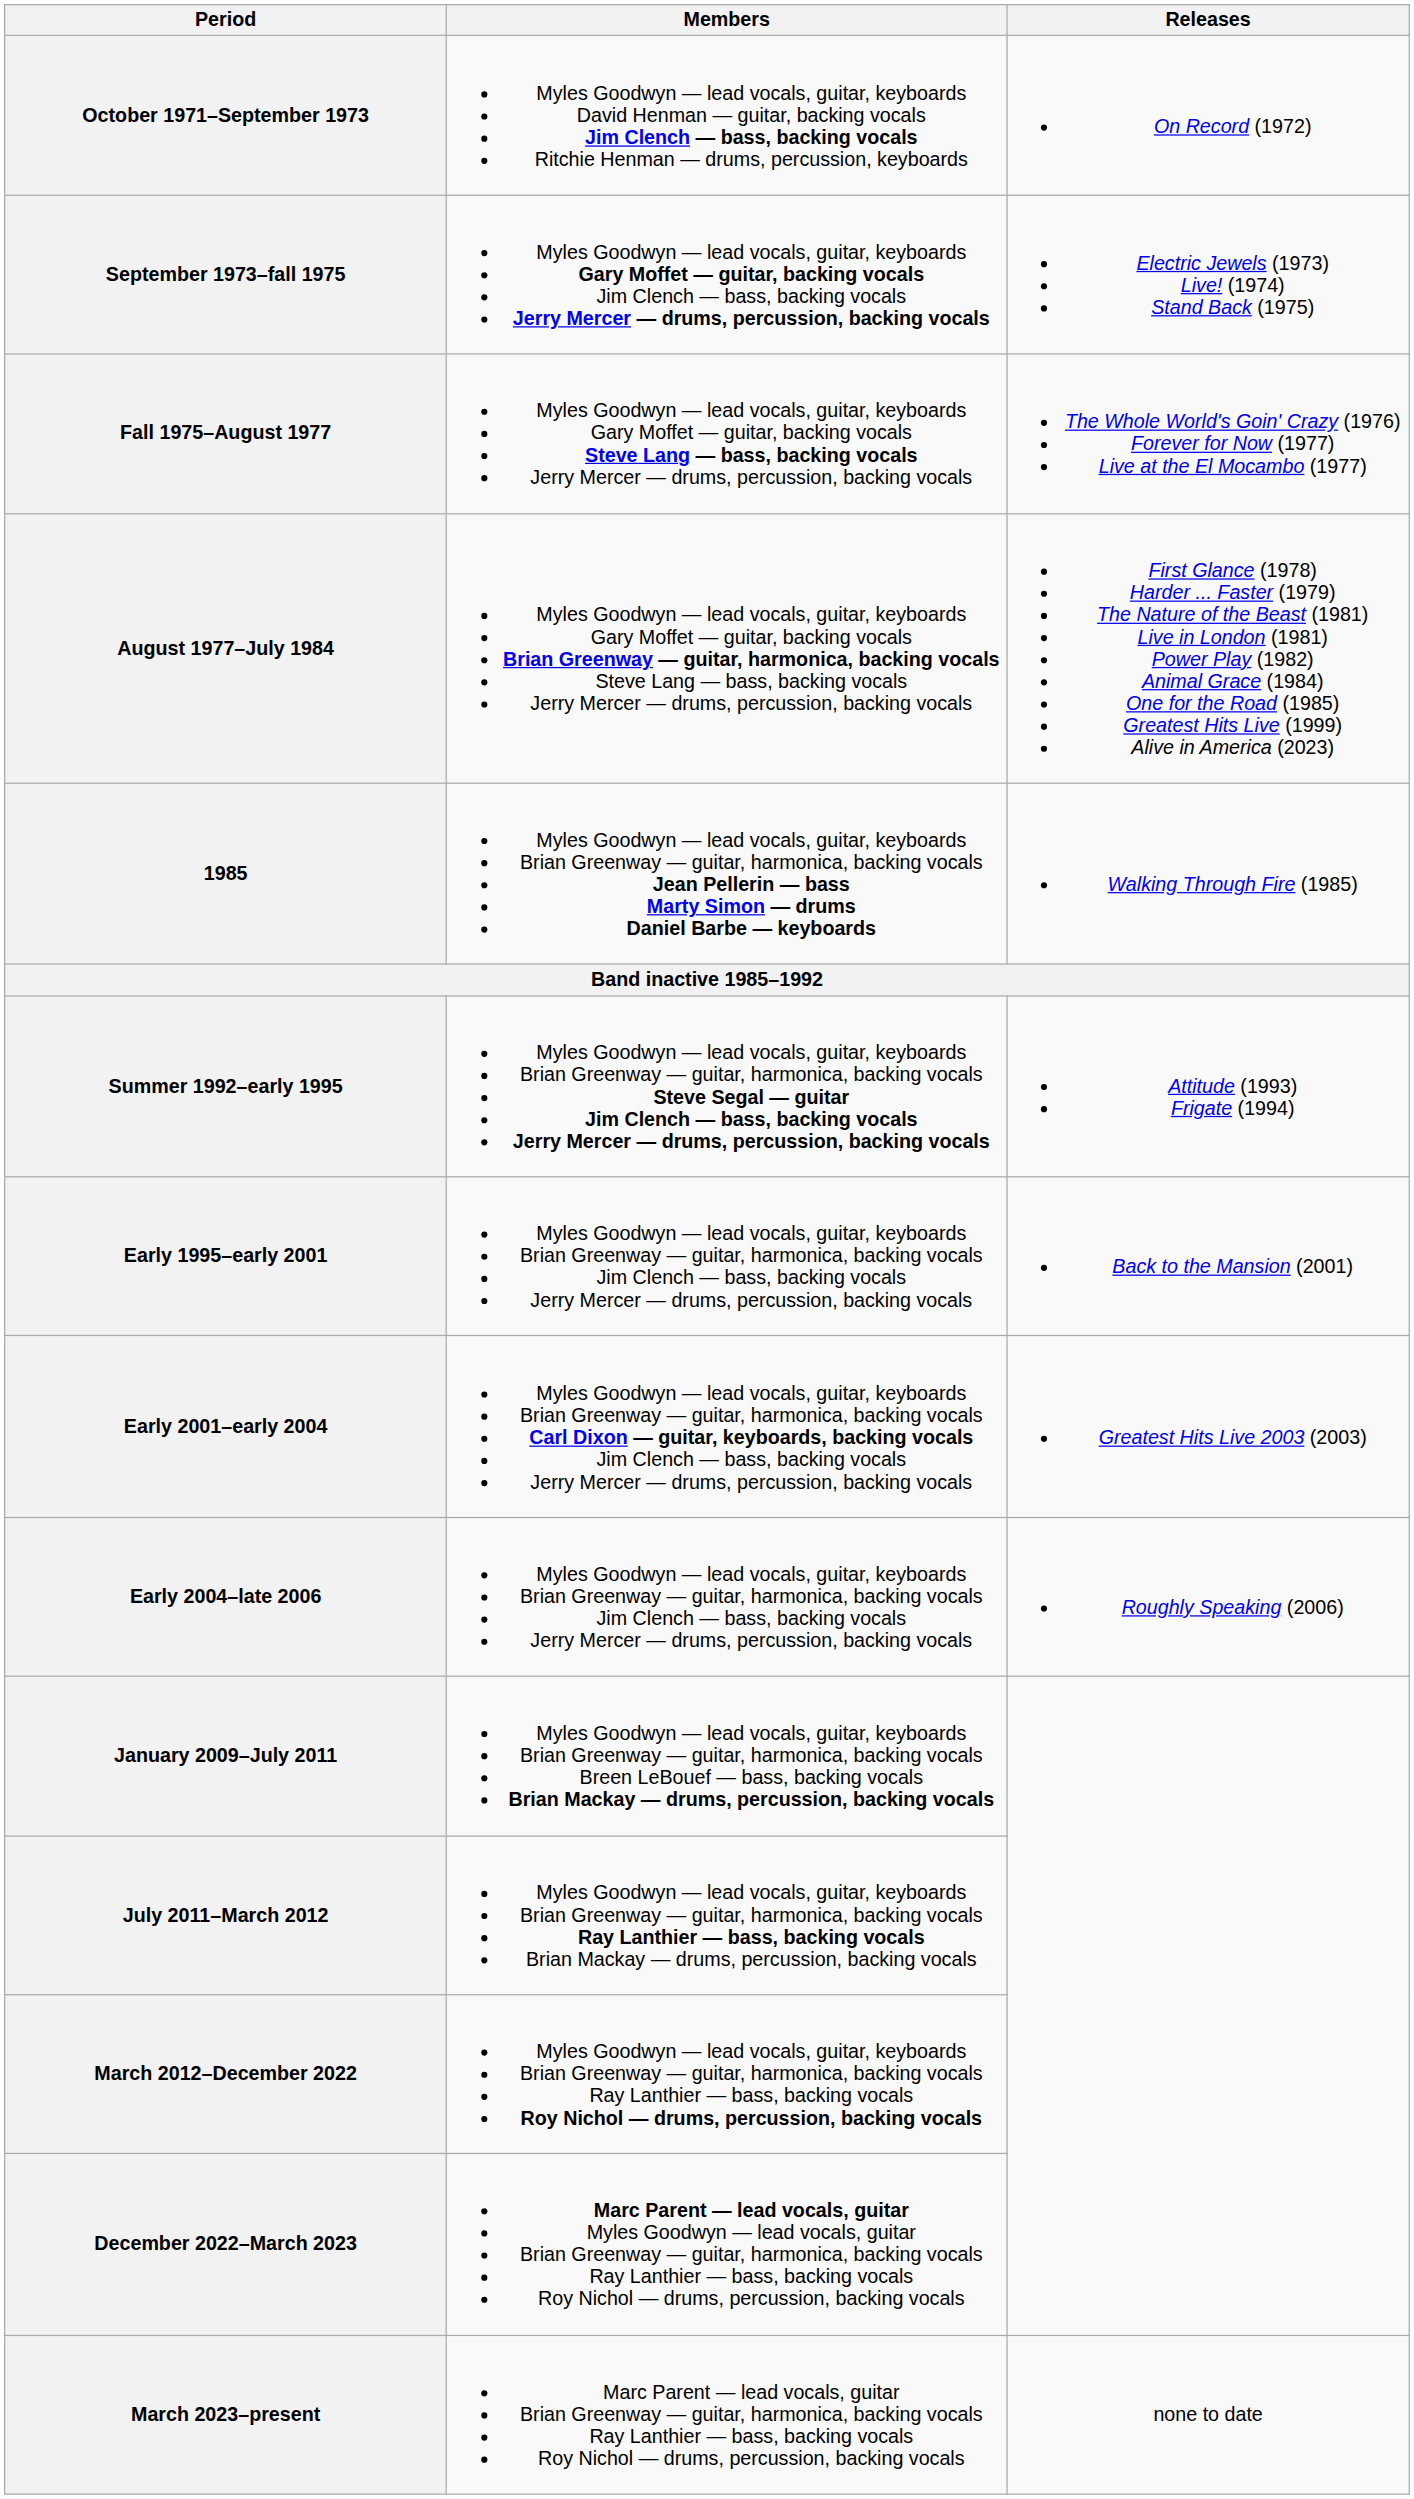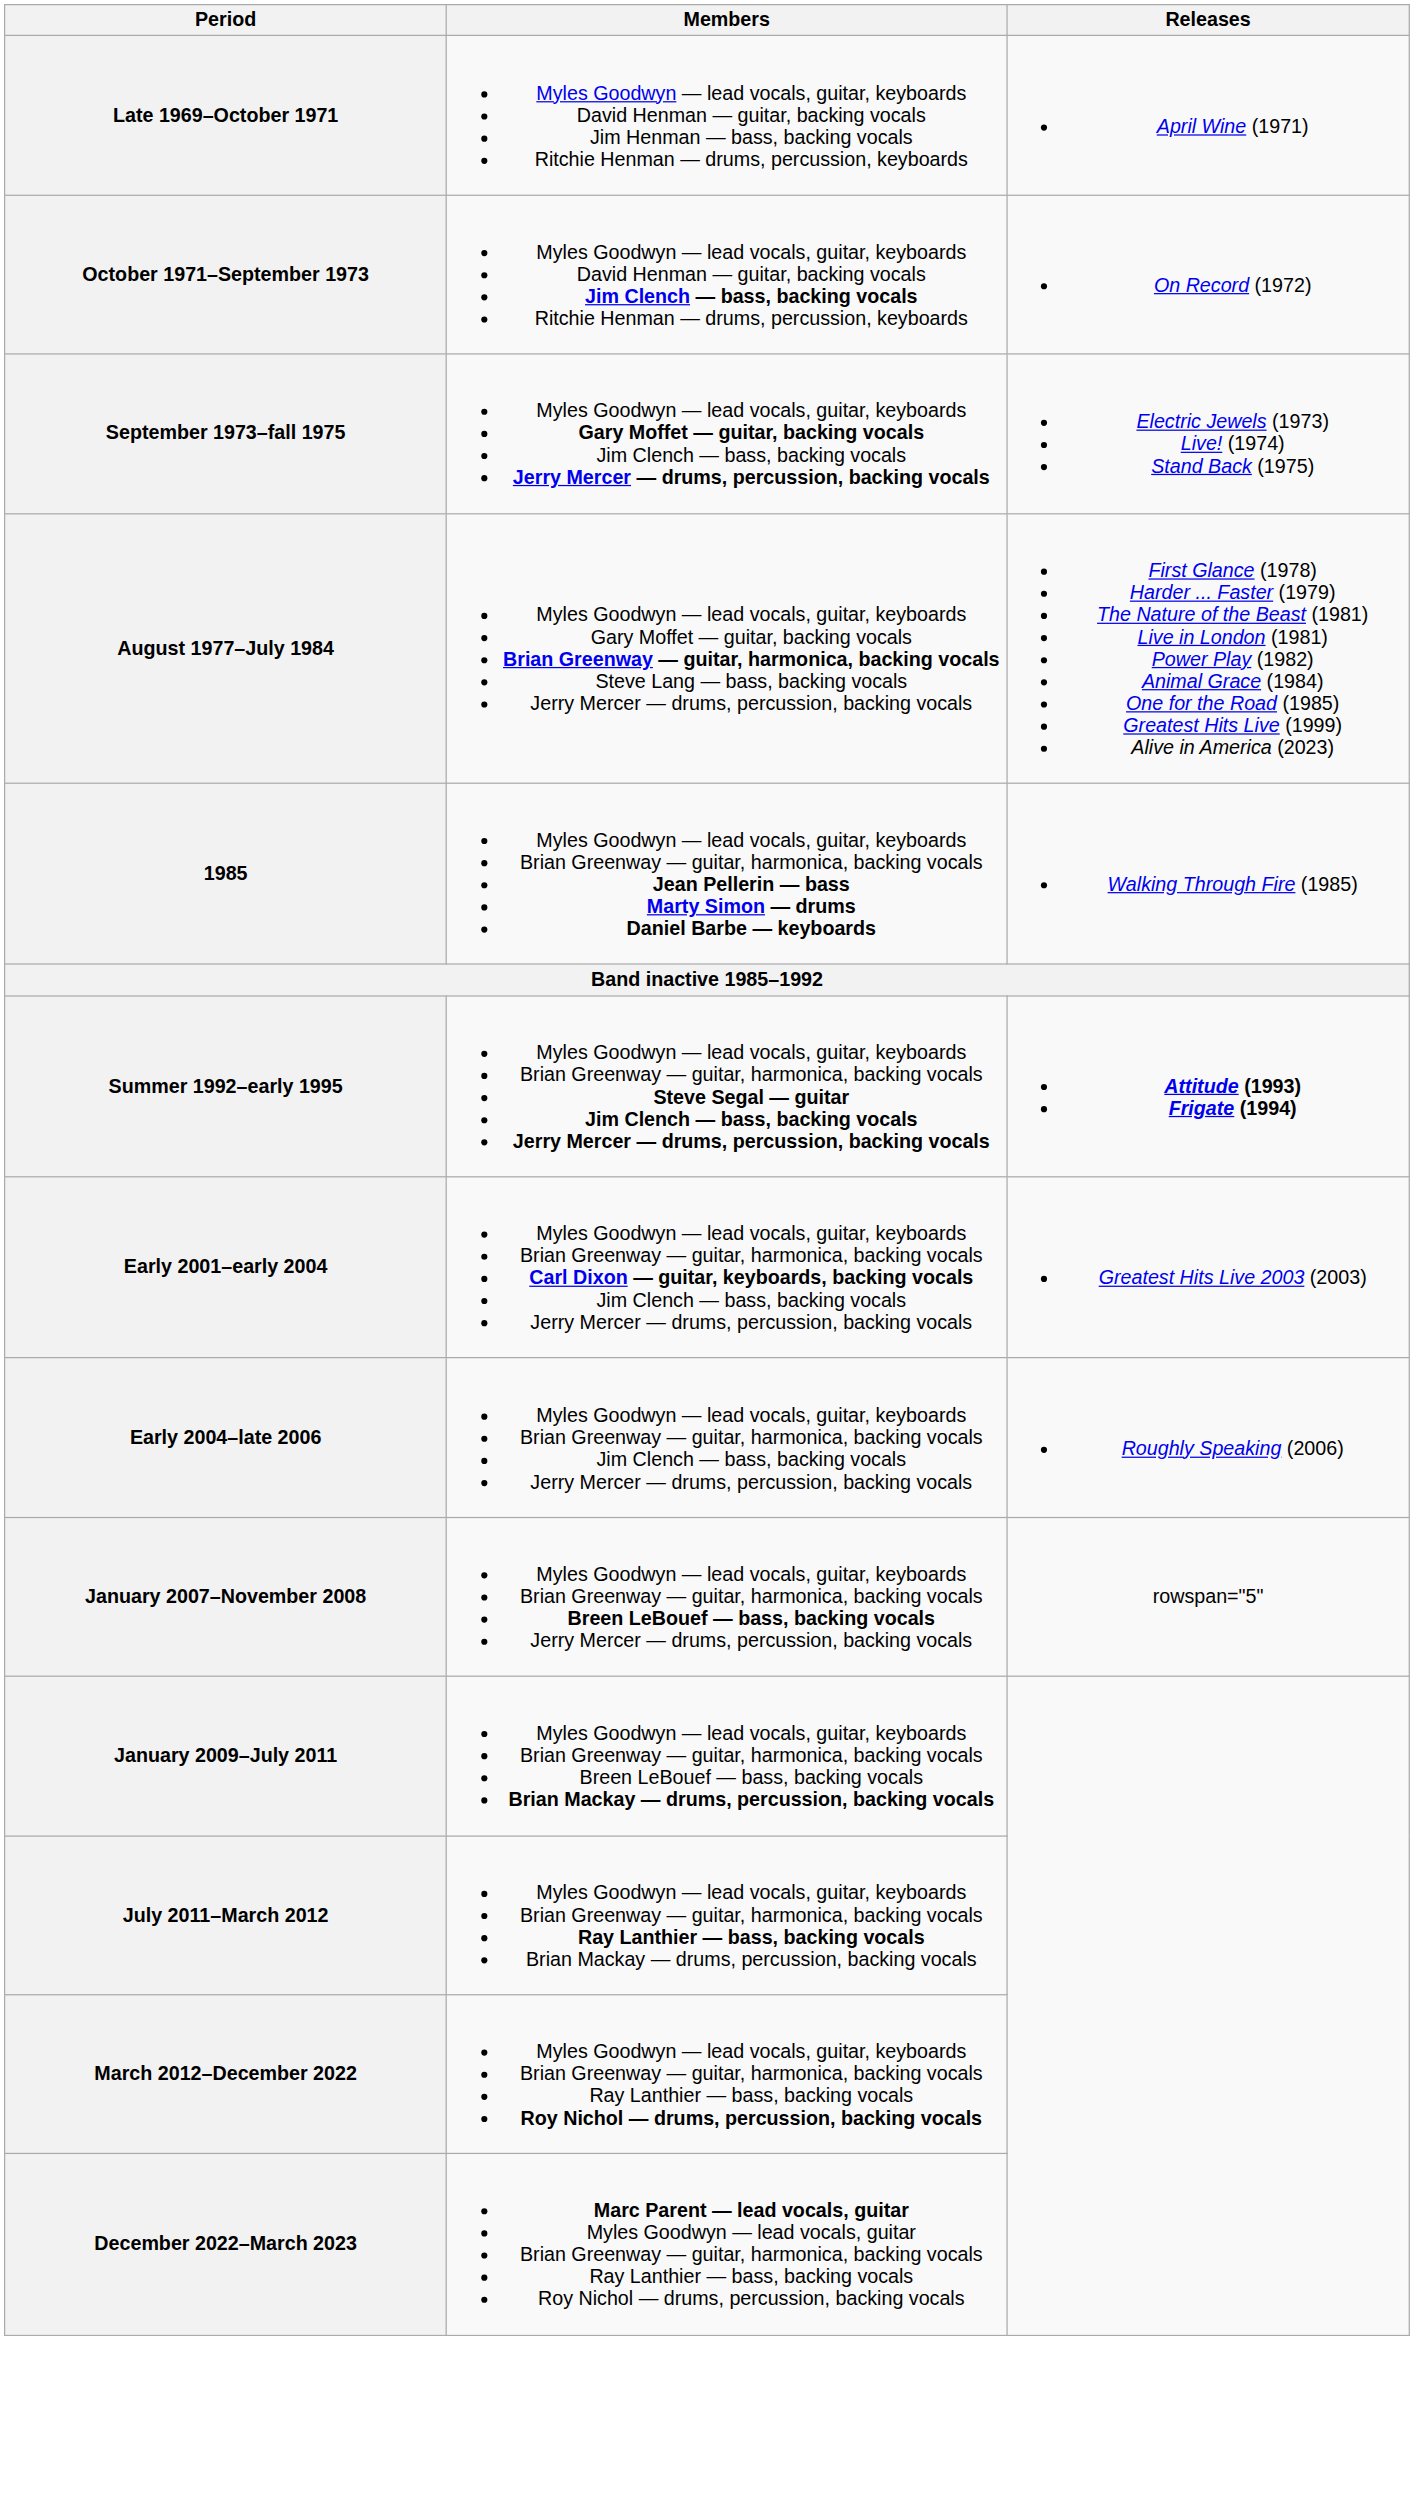+ row: (226, 115)
- row: (226, 433)
(1208, 1097) normal -> (1208, 1097) bold
- row: (226, 1256)
+ row: (226, 1596)
- row: (226, 2414)
